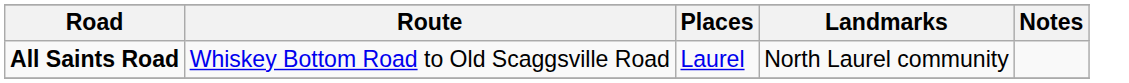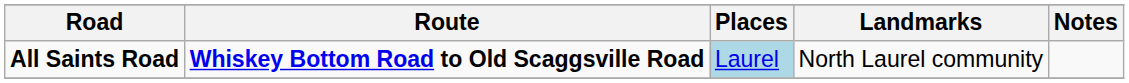(430, 59) normal -> (447, 59) bold
(713, 59) no background -> (747, 59) lightblue background
